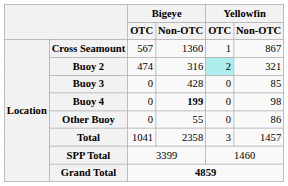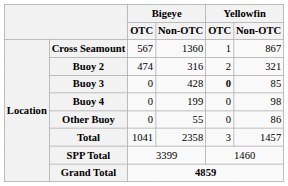(228, 66) paleturquoise background -> (228, 66) no background
(228, 84) normal -> (228, 84) bold
(195, 102) bold -> (195, 102) normal
